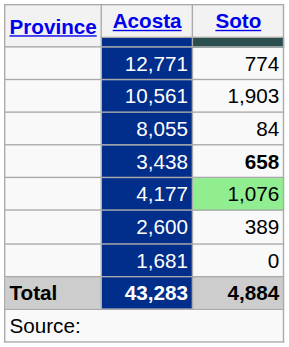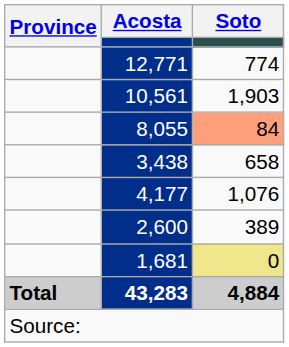(268, 129) no background -> (268, 129) lightsalmon background
(262, 162) bold -> (262, 162) normal
(253, 194) lightgreen background -> (253, 194) no background
(273, 260) no background -> (273, 260) khaki background
